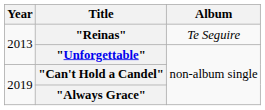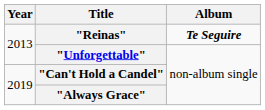(214, 34) normal -> (214, 34) bold
